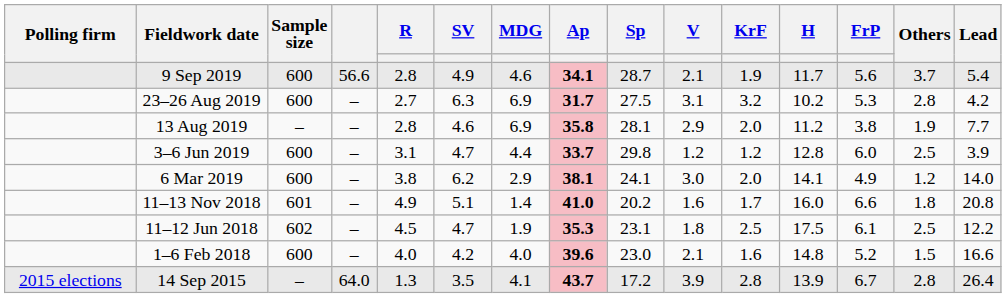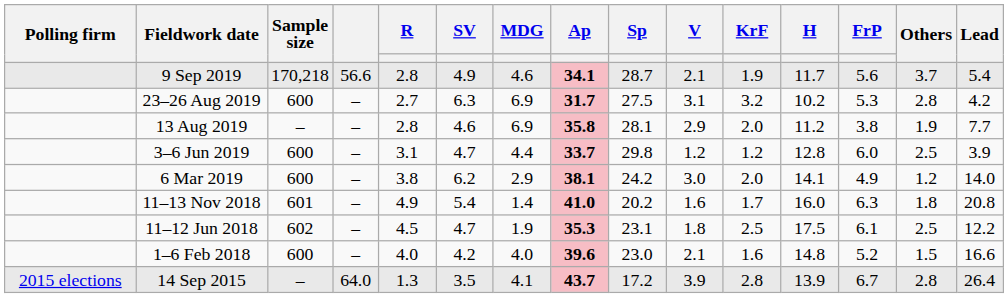(299, 75) 600 -> (300, 75) 170,218
(636, 177) 24.1 -> (637, 177) 24.2
(463, 203) 5.1 -> (465, 203) 5.4
(866, 203) 6.6 -> (867, 203) 6.3
